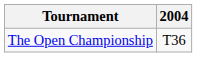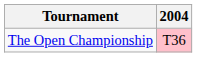(174, 40) no background -> (174, 40) pink background
